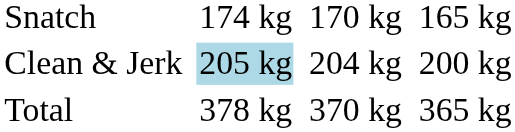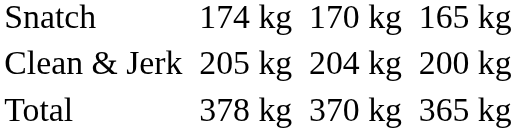(246, 63) lightblue background -> (246, 63) no background
